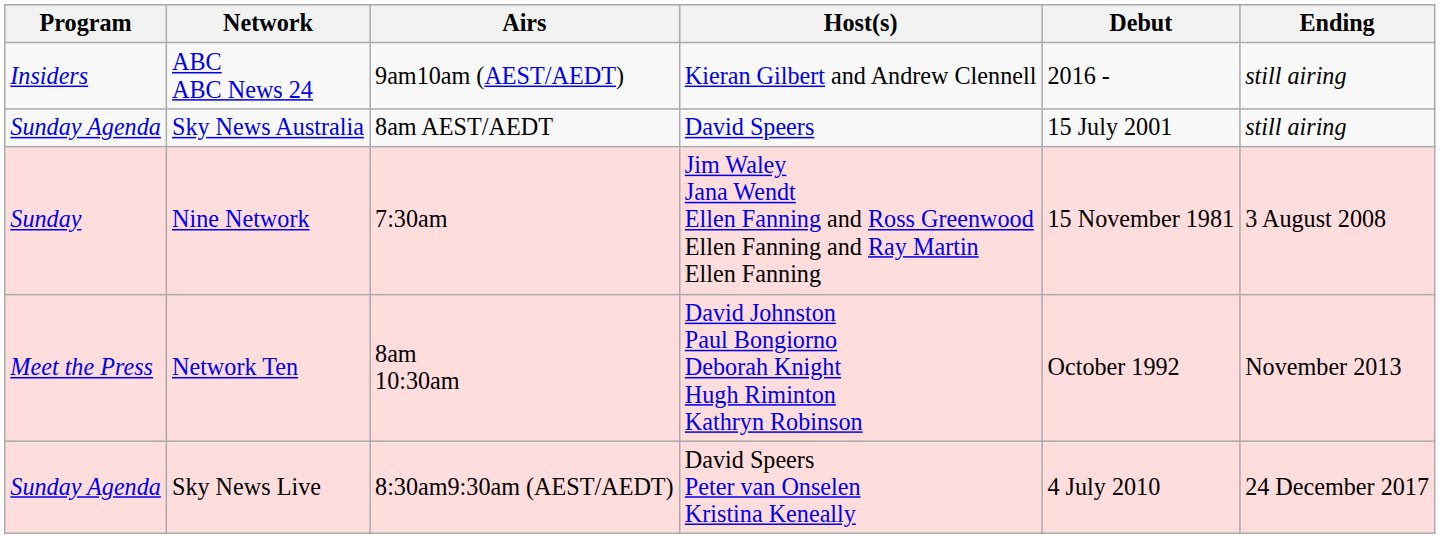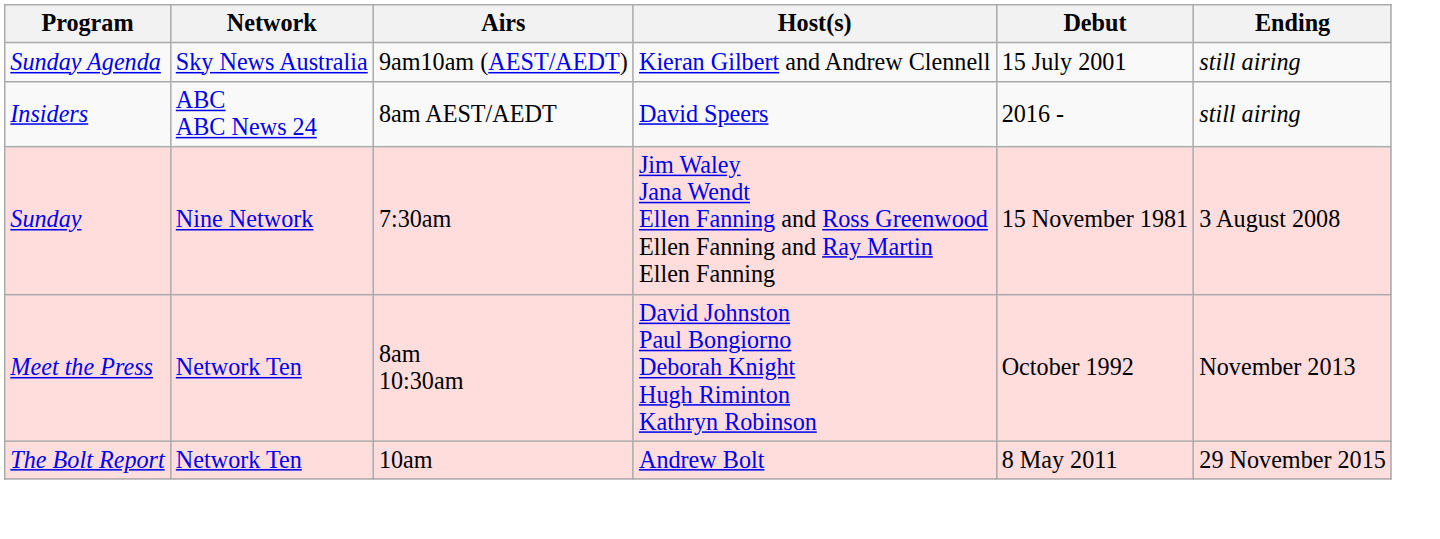(49, 75) Insiders -> (86, 61) Sunday Agenda
(242, 75) ABC ABC News 24 -> (272, 61) Sky News Australia
(1079, 75) 2016 - -> (1064, 61) 15 July 2001
(86, 127) Sunday Agenda -> (49, 113) Insiders
(268, 127) Sky News Australia -> (246, 113) ABC ABC News 24
(1110, 127) 15 July 2001 -> (1033, 113) 2016 -
- row: (524, 487)
+ row: (406, 459)
